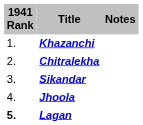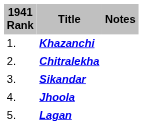(11, 115) bold -> (11, 115) normal
